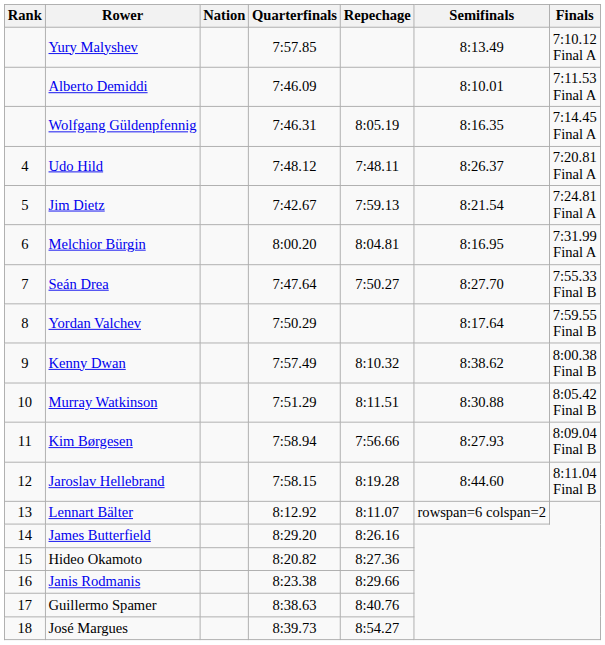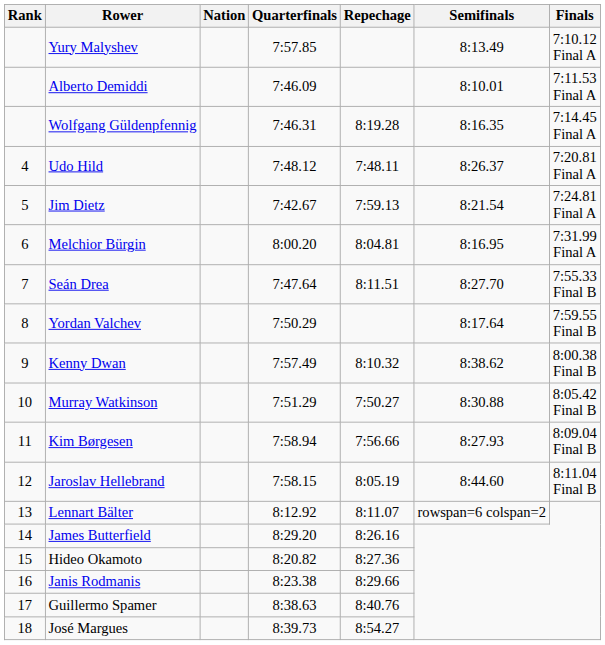(377, 126) 8:05.19 -> (377, 126) 8:19.28
(377, 284) 7:50.27 -> (377, 284) 8:11.51
(377, 402) 8:11.51 -> (377, 402) 7:50.27
(377, 481) 8:19.28 -> (377, 481) 8:05.19
